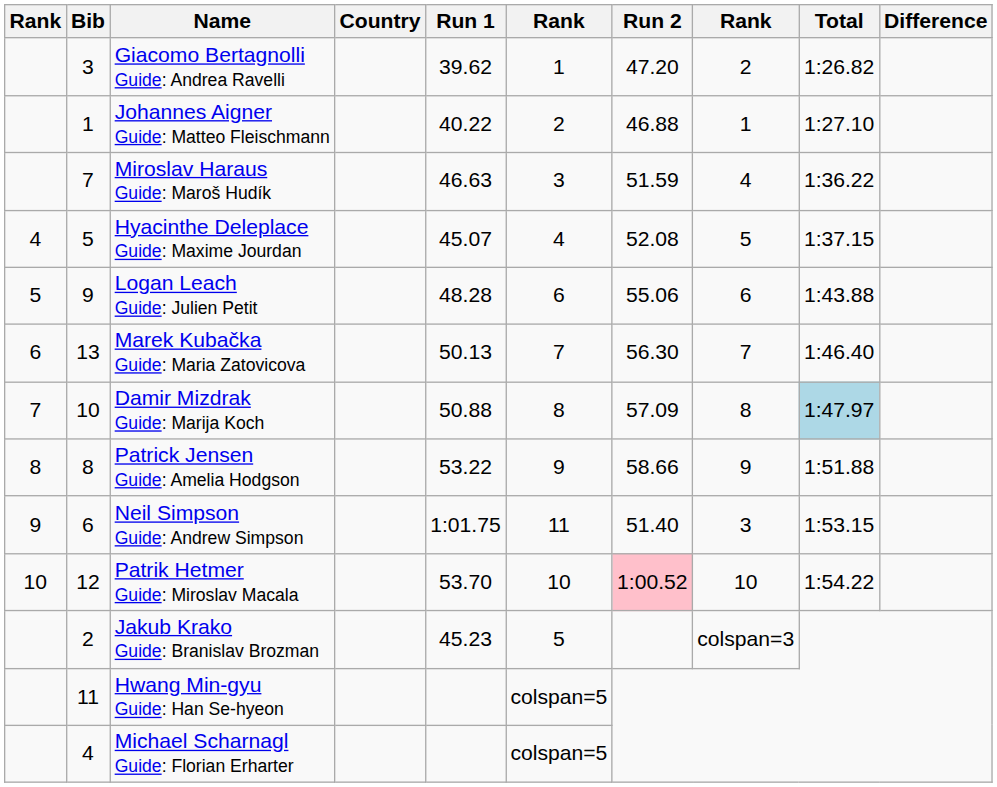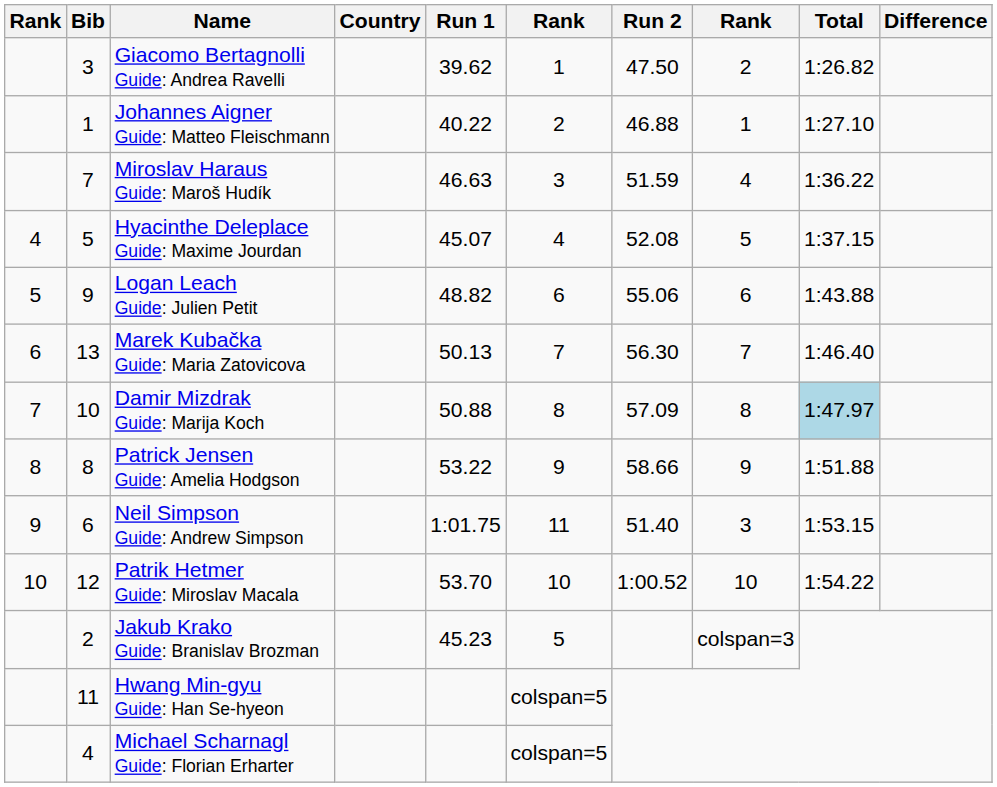(652, 66) 47.20 -> (652, 66) 47.50
(465, 295) 48.28 -> (465, 295) 48.82
(652, 581) pink background -> (652, 581) no background
